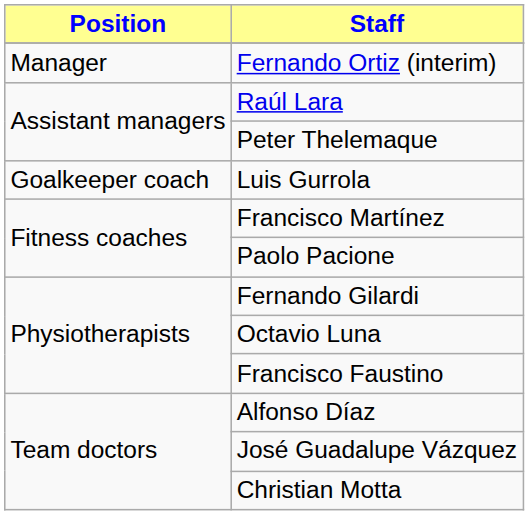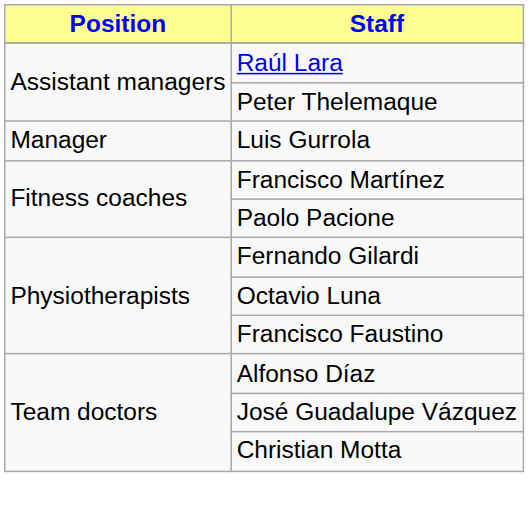- row: (367, 62)
(110, 179) Goalkeeper coach -> (59, 140) Manager
